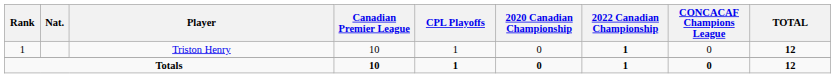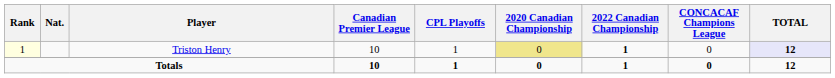(22, 49) no background -> (22, 49) lightyellow background
(539, 49) no background -> (539, 49) khaki background
(790, 49) no background -> (790, 49) lavender background
